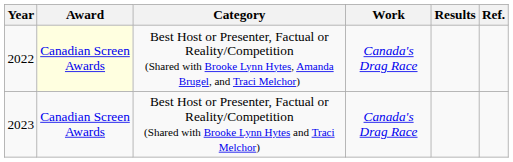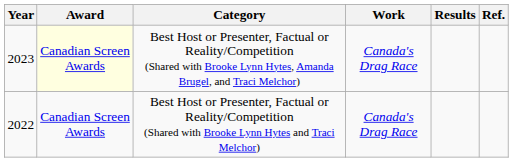(21, 58) 2022 -> (21, 58) 2023
(21, 124) 2023 -> (21, 124) 2022
